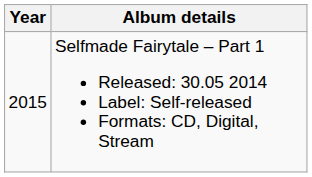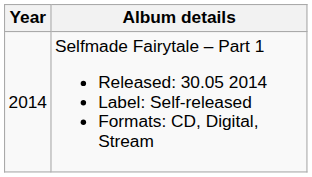(28, 101) 2015 -> (28, 101) 2014
